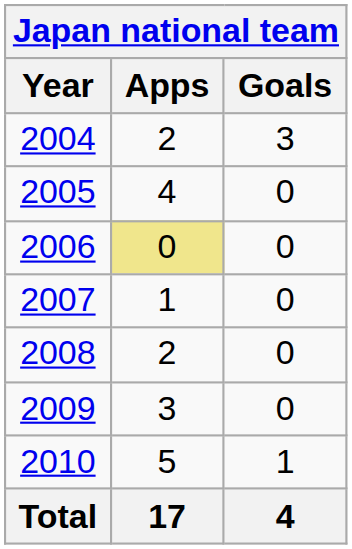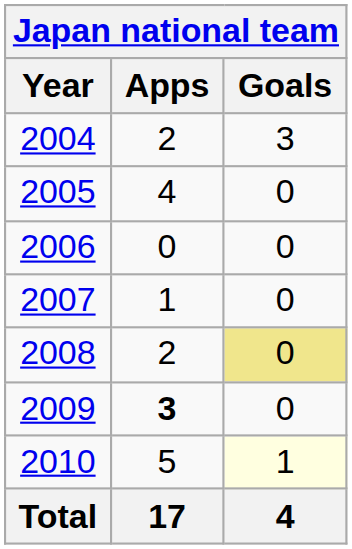(167, 246) khaki background -> (167, 246) no background
(285, 354) no background -> (285, 354) khaki background
(167, 407) normal -> (167, 407) bold
(285, 461) no background -> (285, 461) lightyellow background
